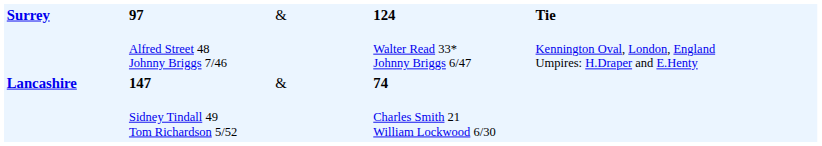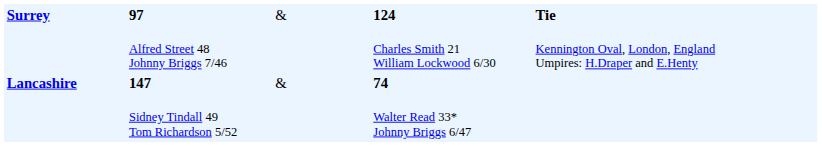(422, 56) Walter Read 33* Johnny Briggs 6/47 -> (435, 56) Charles Smith 21 William Lockwood 6/30
(435, 124) Charles Smith 21 William Lockwood 6/30 -> (422, 124) Walter Read 33* Johnny Briggs 6/47
